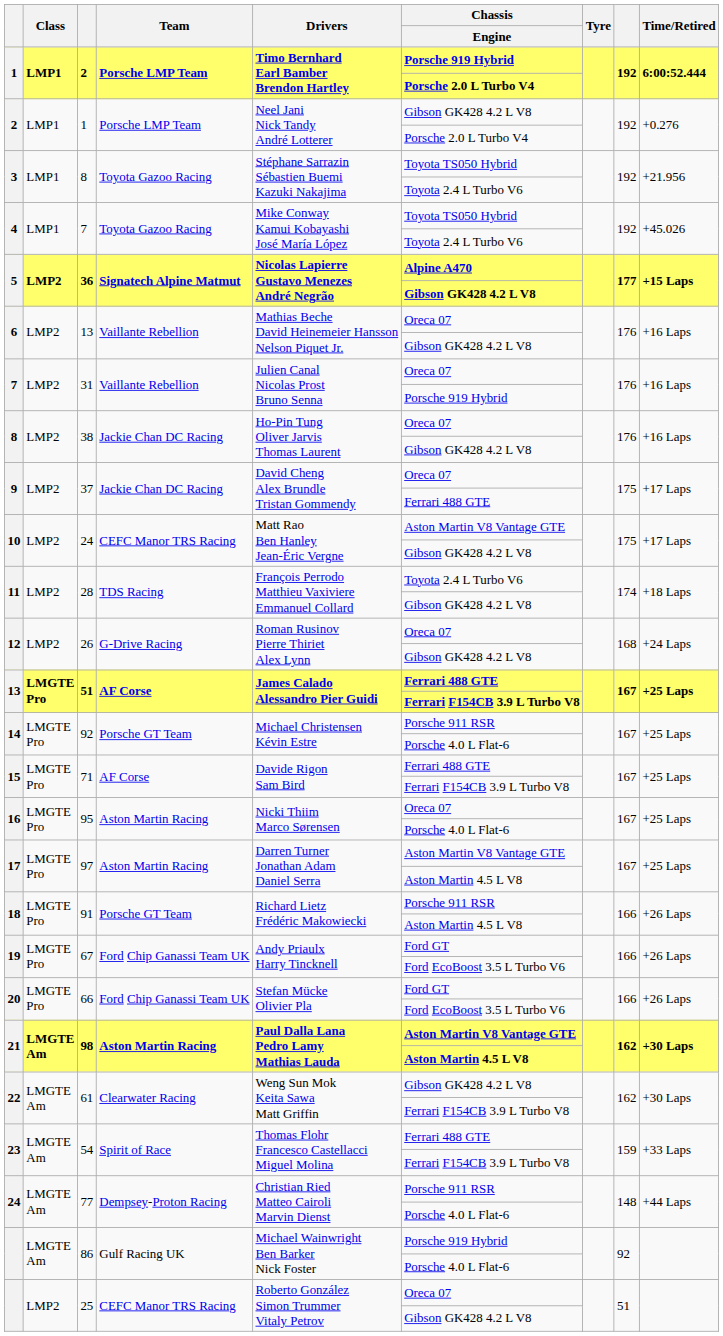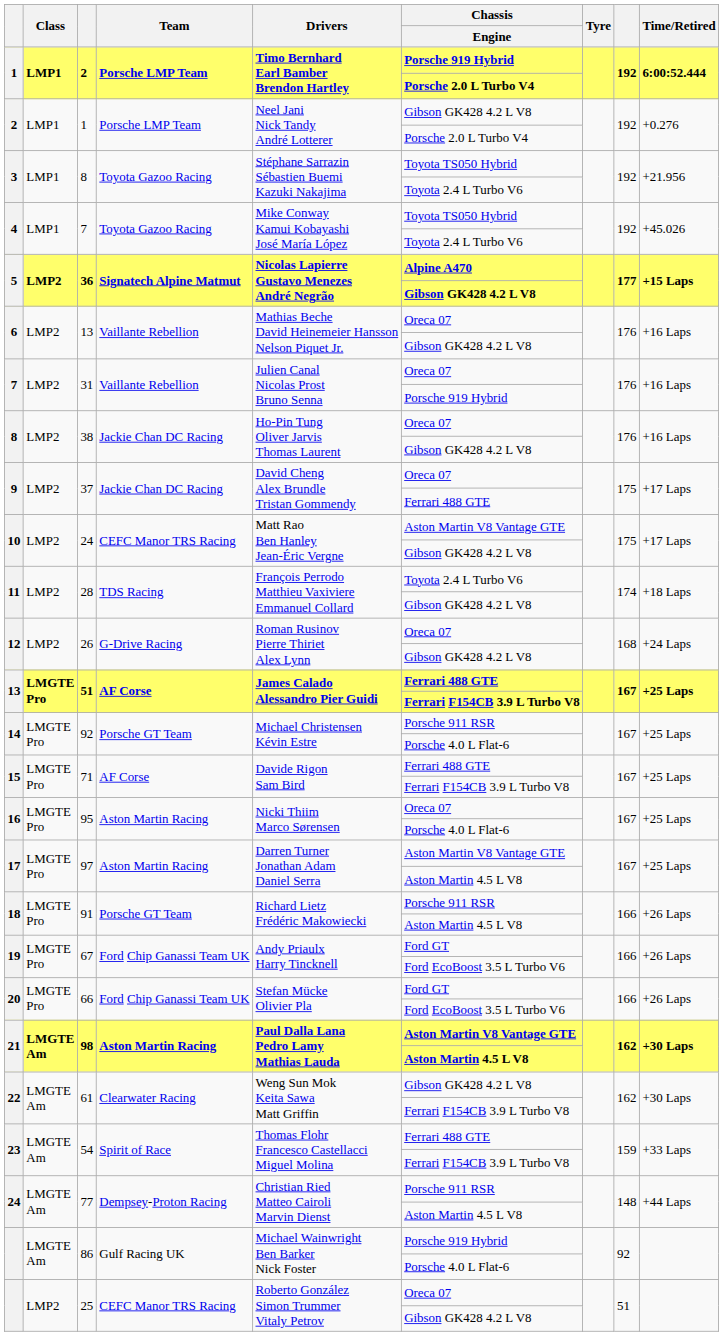(457, 1214) Porsche 4.0 L Flat-6 -> (463, 1214) Aston Martin 4.5 L V8
